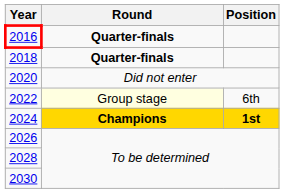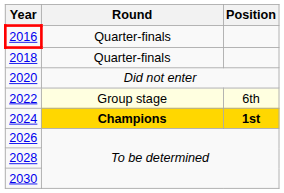(133, 37) bold -> (133, 37) normal
(132, 58) bold -> (132, 58) normal
(251, 98) no background -> (251, 98) lightyellow background
